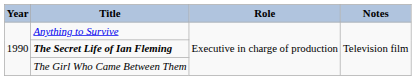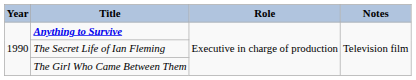(76, 31) normal -> (78, 31) bold
(103, 49) bold -> (99, 49) normal
